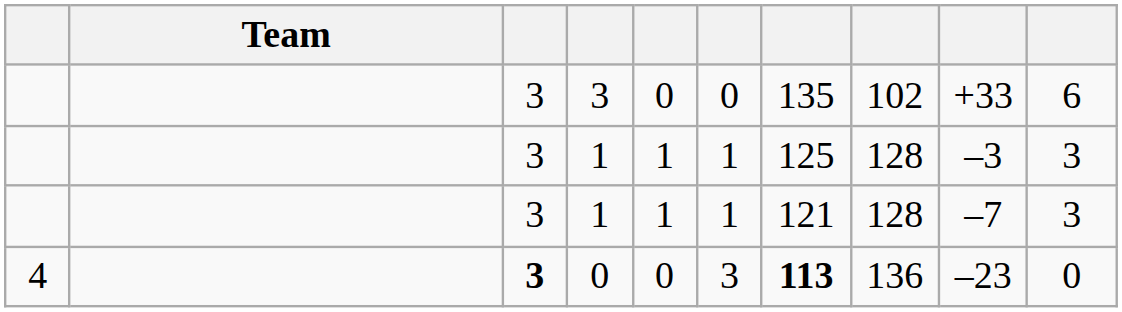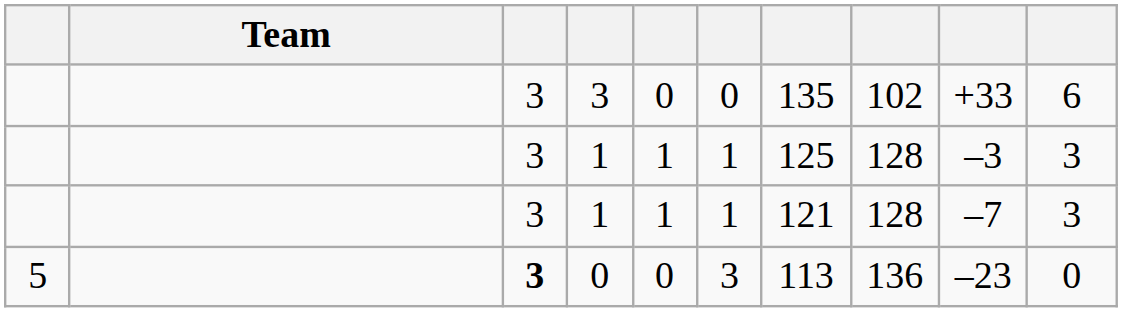(38, 275) 4 -> (38, 275) 5
(806, 275) bold -> (806, 275) normal
